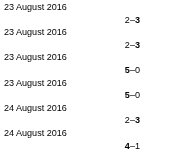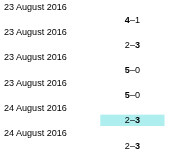(132, 20) 2–3 -> (132, 20) 4–1
(132, 120) no background -> (132, 120) paleturquoise background
(132, 146) 4–1 -> (132, 146) 2–3
